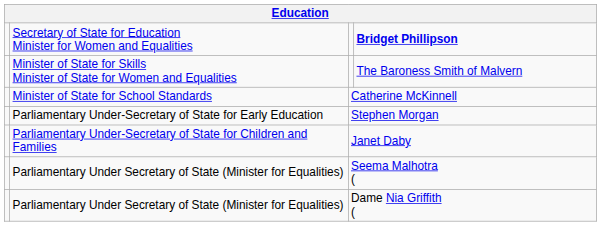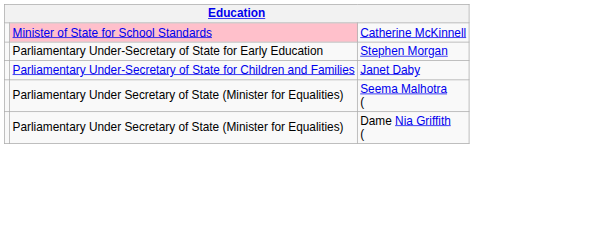- row: (407, 39)
- row: (439, 71)
(112, 96) no background -> (112, 32) pink background
